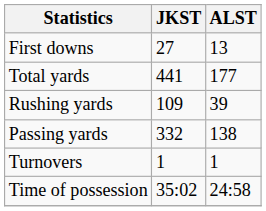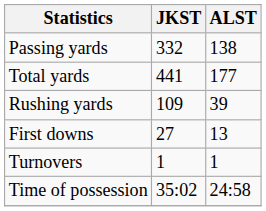rows swapped: (51, 47) <-> (58, 133)
